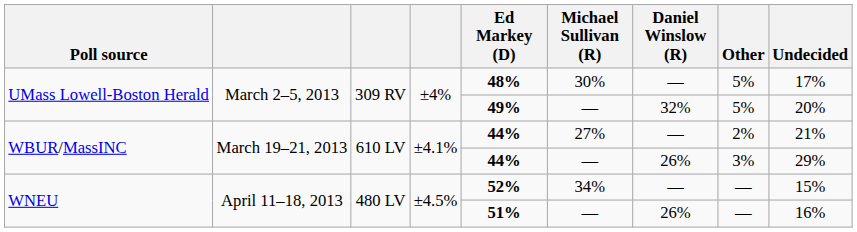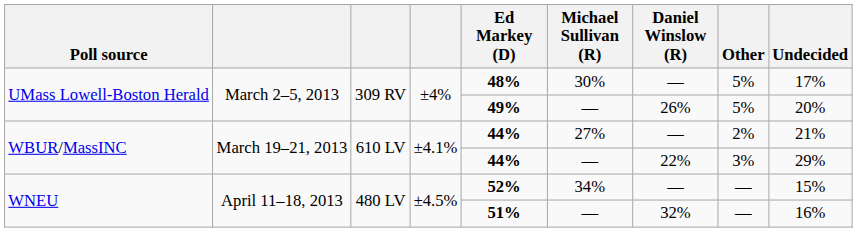(675, 107) 32% -> (675, 107) 26%
(675, 160) 26% -> (675, 160) 22%
(675, 213) 26% -> (675, 213) 32%
